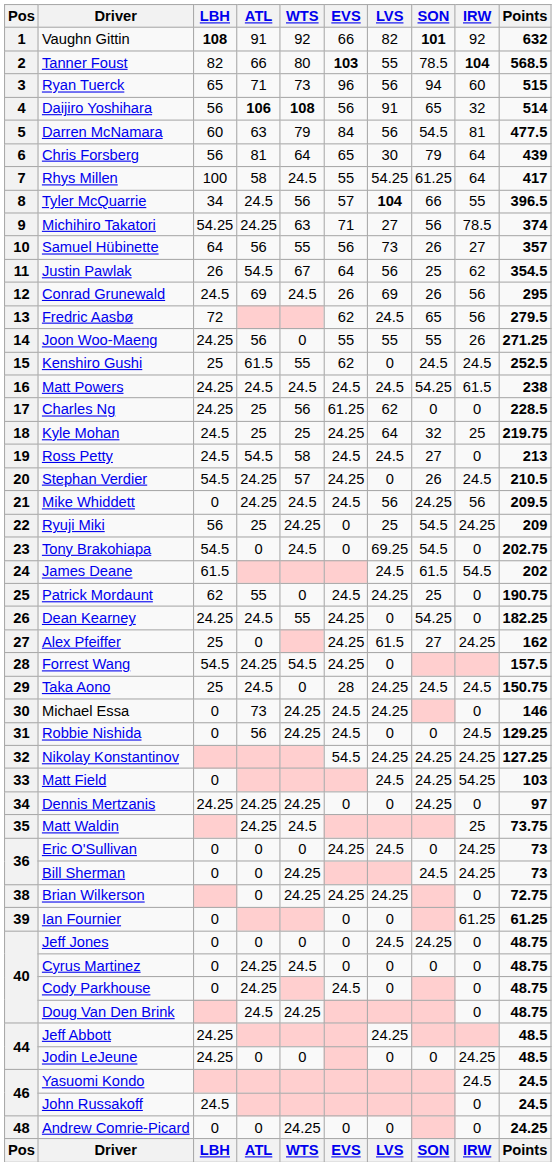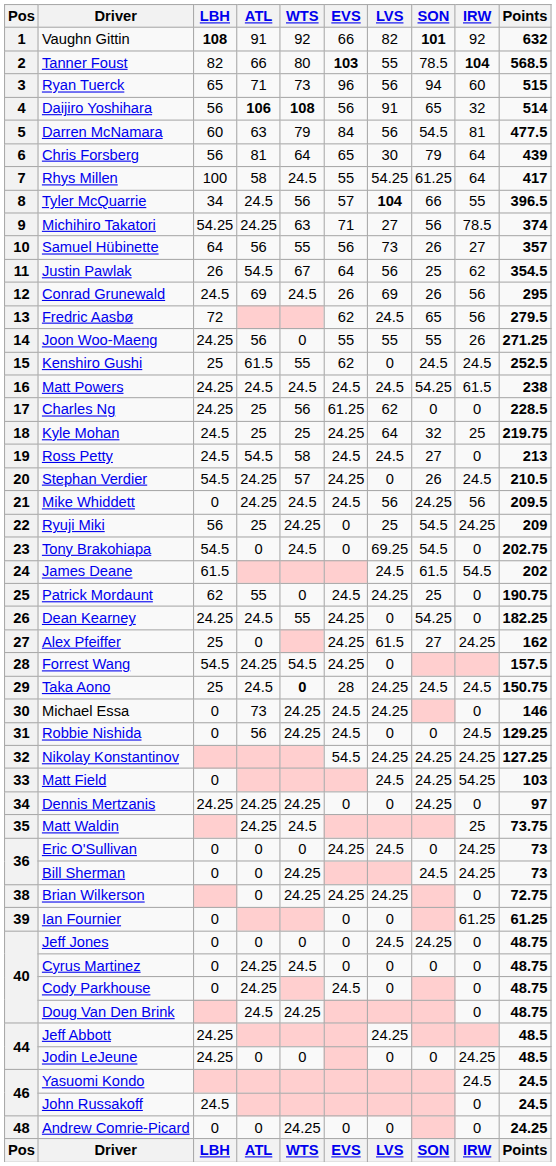(302, 687) normal -> (302, 687) bold
